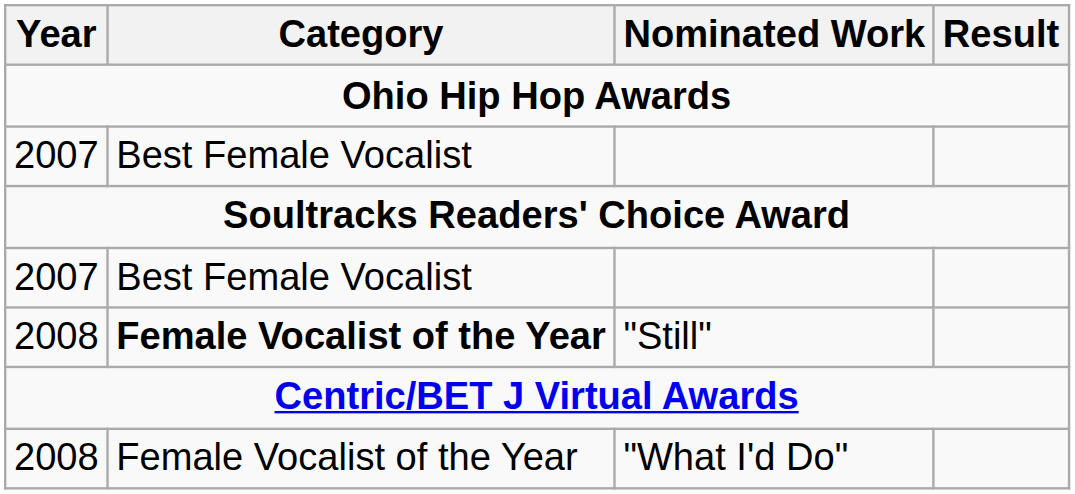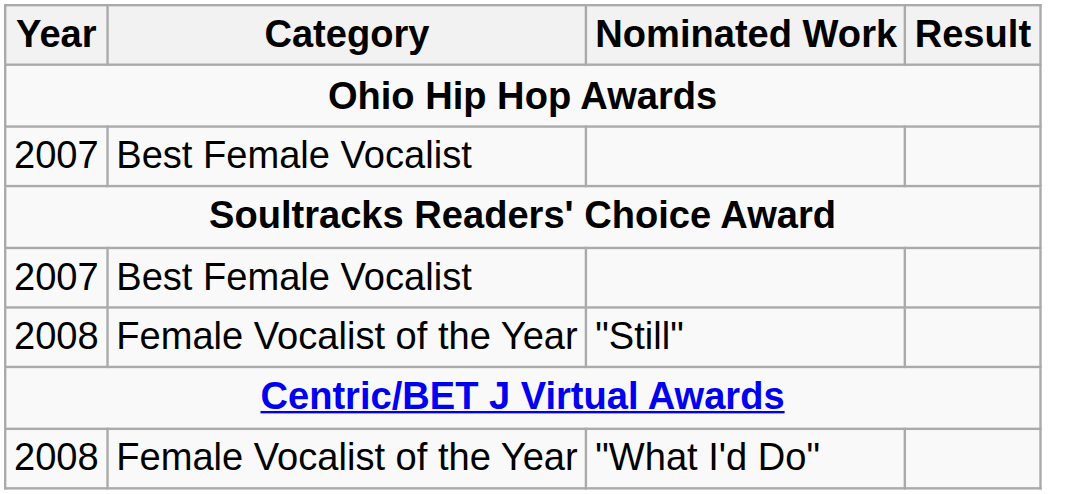(361, 336) bold -> (347, 336) normal
